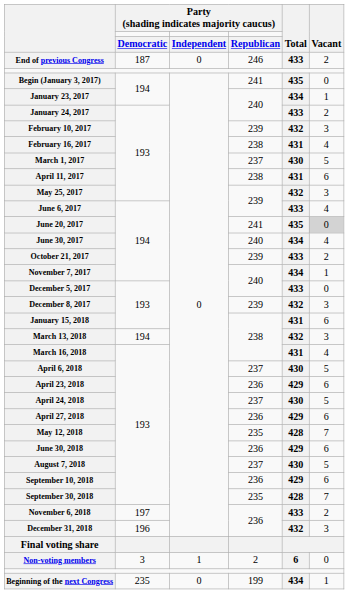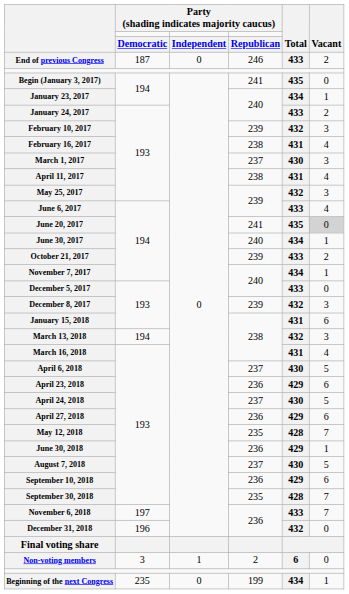(326, 161) 5 -> (326, 161) 3
(326, 177) 6 -> (326, 177) 4
(326, 240) 4 -> (326, 240) 1
(326, 448) 6 -> (326, 448) 1
(326, 512) 2 -> (326, 512) 7
(326, 528) 3 -> (326, 528) 0
